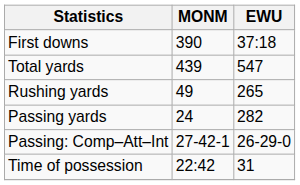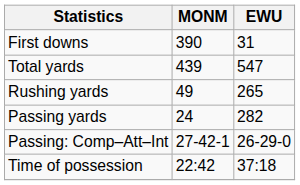(257, 42) 37:18 -> (246, 42) 31
(246, 166) 31 -> (257, 166) 37:18
